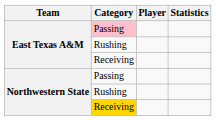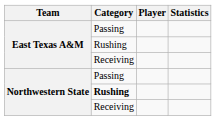(109, 29) pink background -> (109, 29) no background
(110, 91) normal -> (111, 91) bold
(114, 107) gold background -> (114, 107) no background
